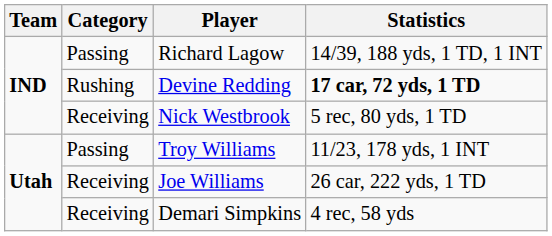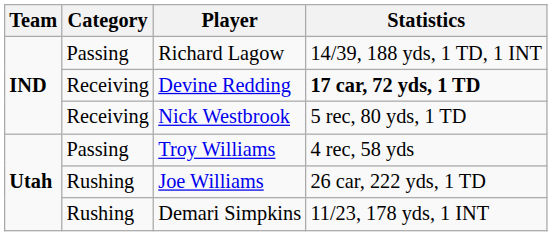(100, 85) Rushing -> (108, 85) Receiving
(400, 149) 11/23, 178 yds, 1 INT -> (362, 149) 4 rec, 58 yds
(108, 181) Receiving -> (100, 181) Rushing
(108, 213) Receiving -> (100, 213) Rushing
(362, 213) 4 rec, 58 yds -> (400, 213) 11/23, 178 yds, 1 INT
